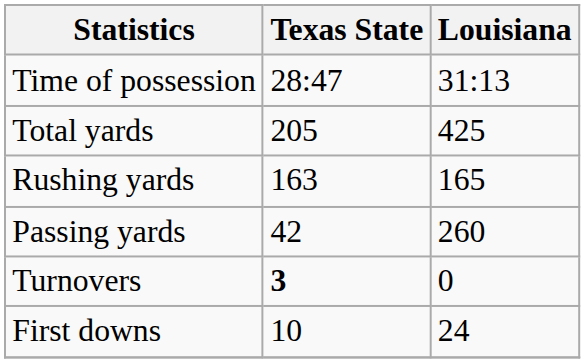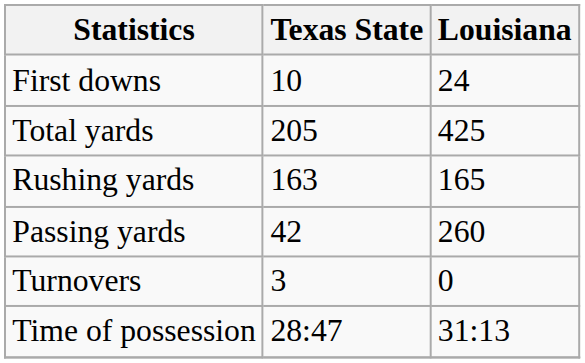rows swapped: (87, 331) <-> (134, 79)
(278, 280) bold -> (278, 280) normal
